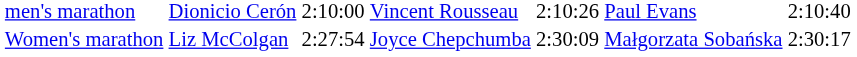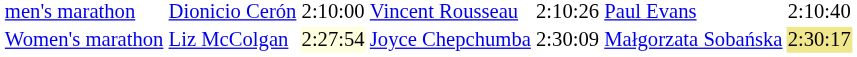(333, 39) no background -> (333, 39) lightyellow background
(819, 39) no background -> (819, 39) khaki background
